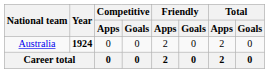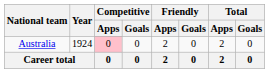(82, 44) bold -> (82, 44) normal
(108, 44) no background -> (108, 44) pink background
